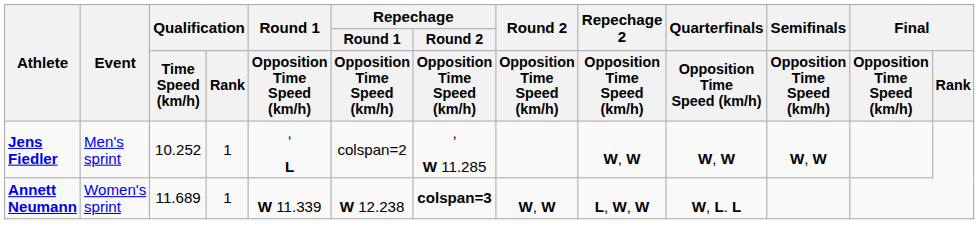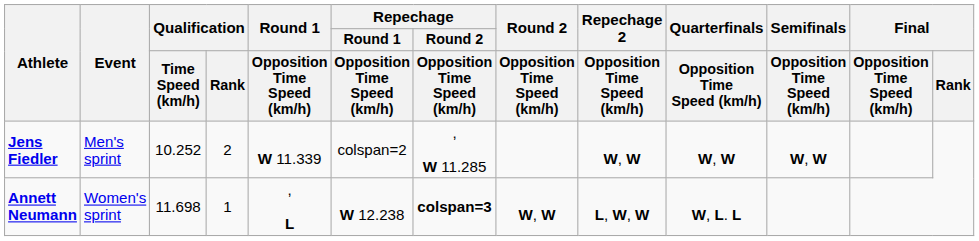(227, 150) 1 -> (227, 150) 2
(290, 150) , L -> (290, 158) W 11.339
(178, 199) 11.689 -> (178, 207) 11.698
(290, 207) W 11.339 -> (290, 207) , L
